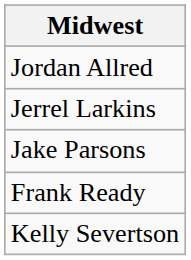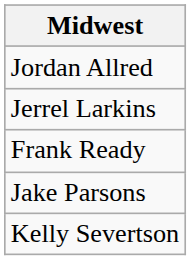(78, 150) Jake Parsons -> (78, 150) Frank Ready
(78, 192) Frank Ready -> (78, 192) Jake Parsons
